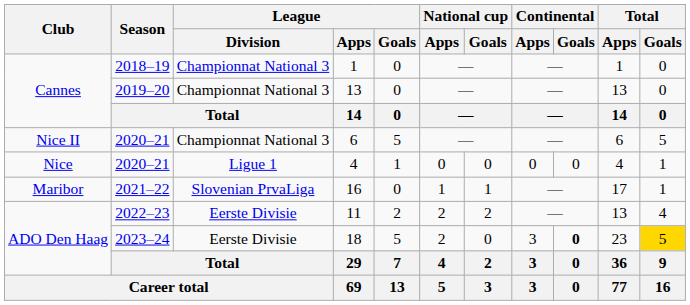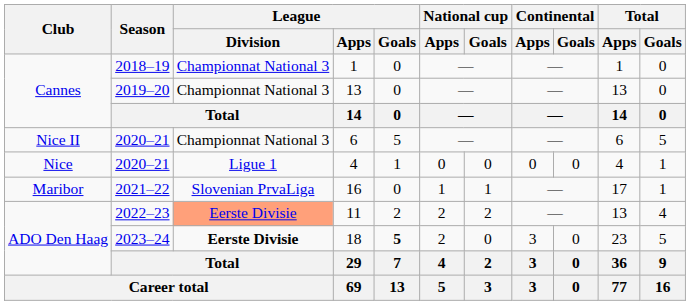(253, 213) no background -> (253, 213) lightsalmon background
(253, 238) normal -> (253, 238) bold
(397, 238) normal -> (397, 238) bold
(576, 238) bold -> (576, 238) normal
(663, 238) gold background -> (663, 238) no background
